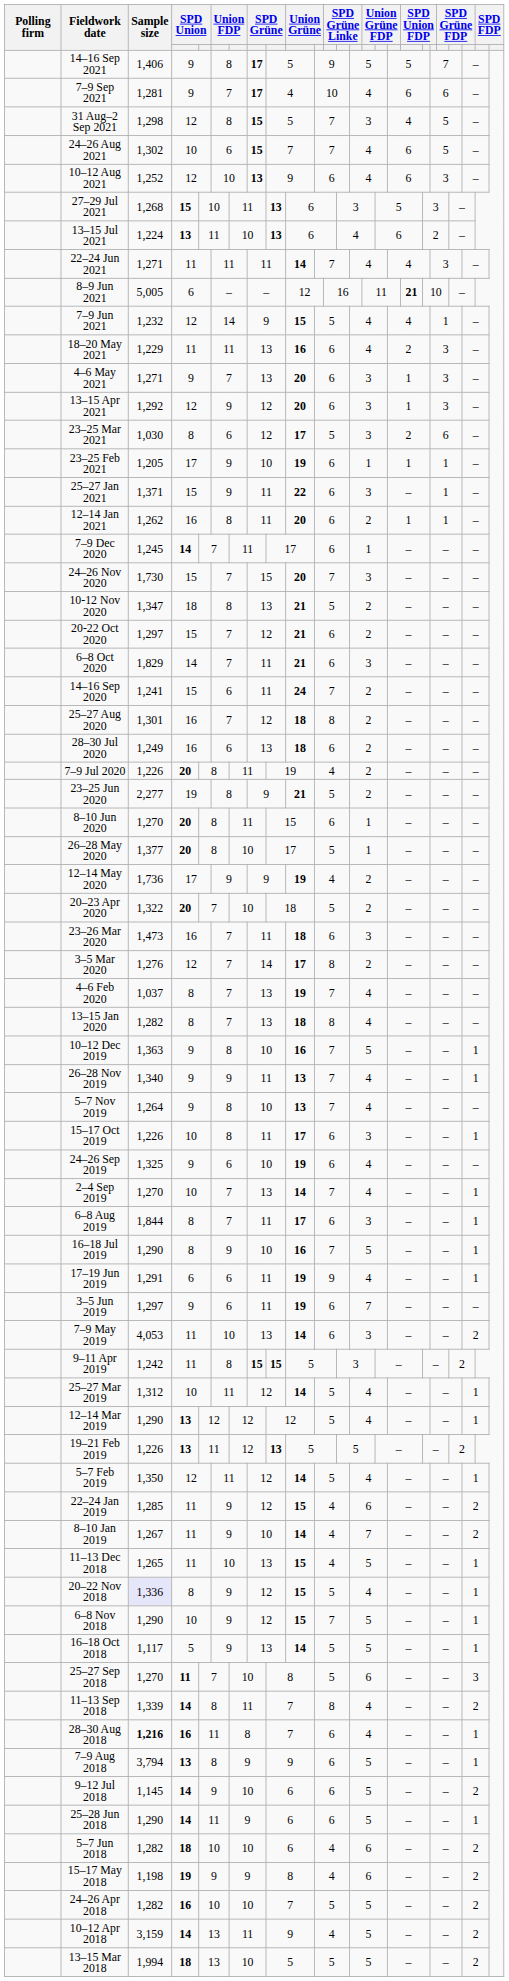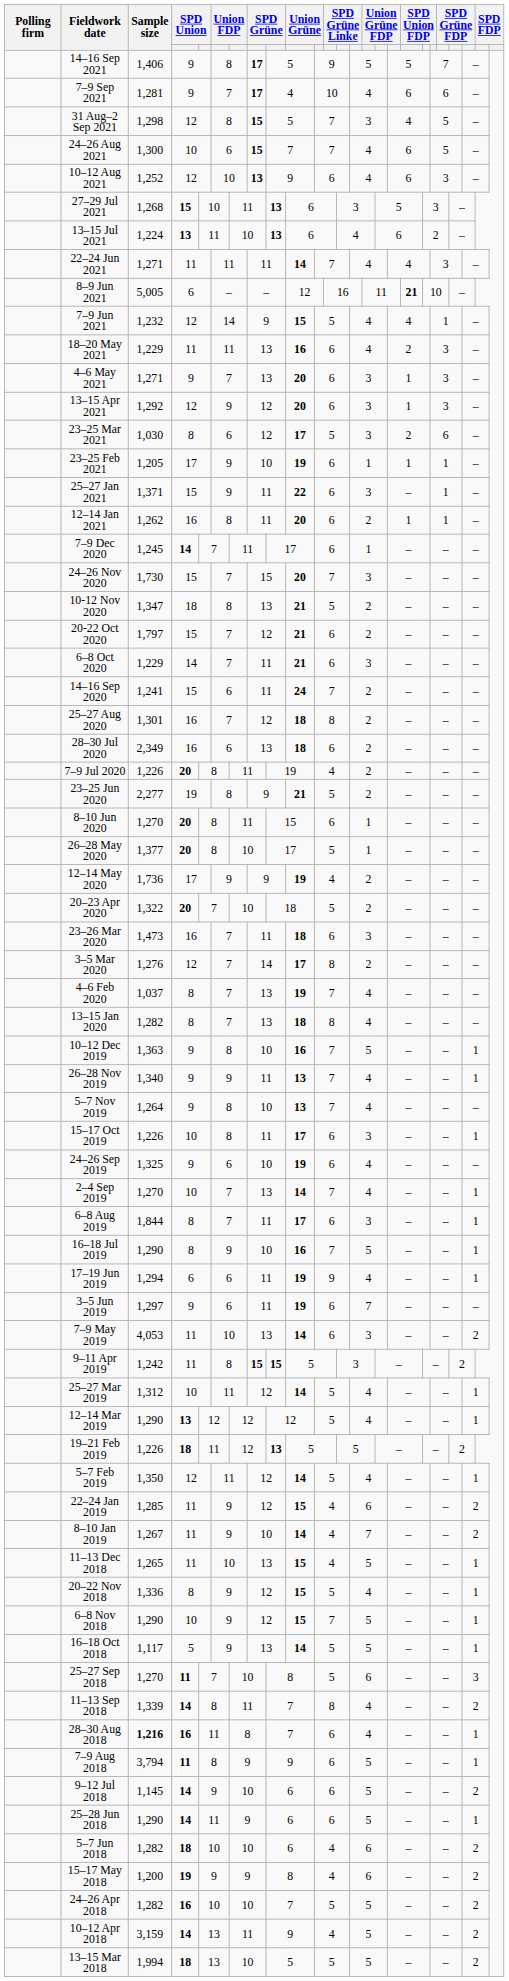(150, 150) 1,302 -> (150, 150) 1,300
(150, 634) 1,297 -> (150, 634) 1,797
(150, 663) 1,829 -> (150, 663) 1,229
(150, 748) 1,249 -> (150, 748) 2,349
(150, 1278) 1,291 -> (150, 1278) 1,294
(185, 1449) 13 -> (185, 1449) 18
(150, 1592) lavender background -> (150, 1592) no background
(185, 1763) 13 -> (185, 1763) 11
(150, 1877) 1,198 -> (150, 1877) 1,200
